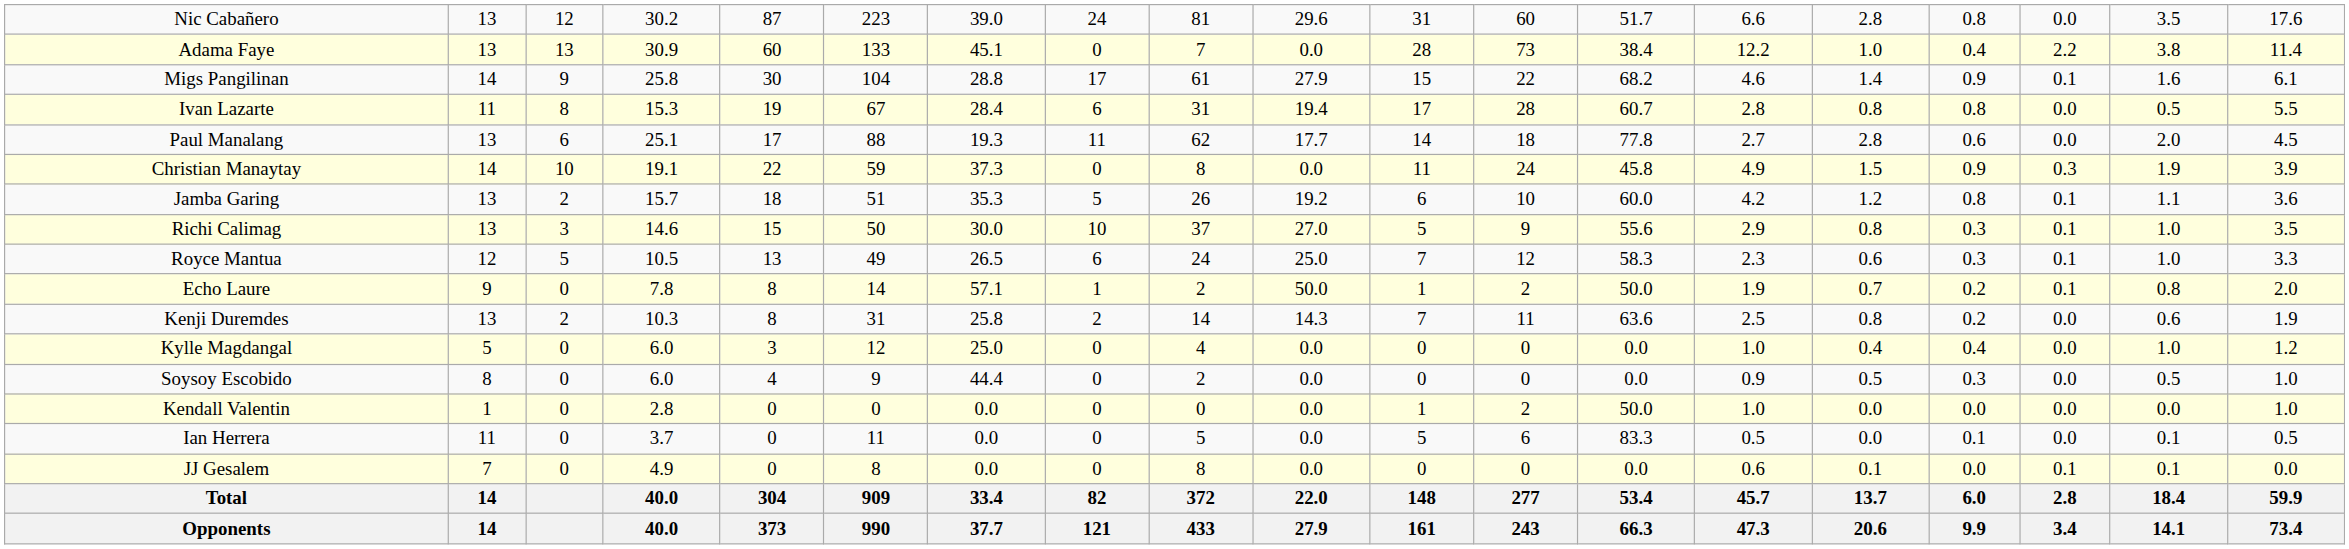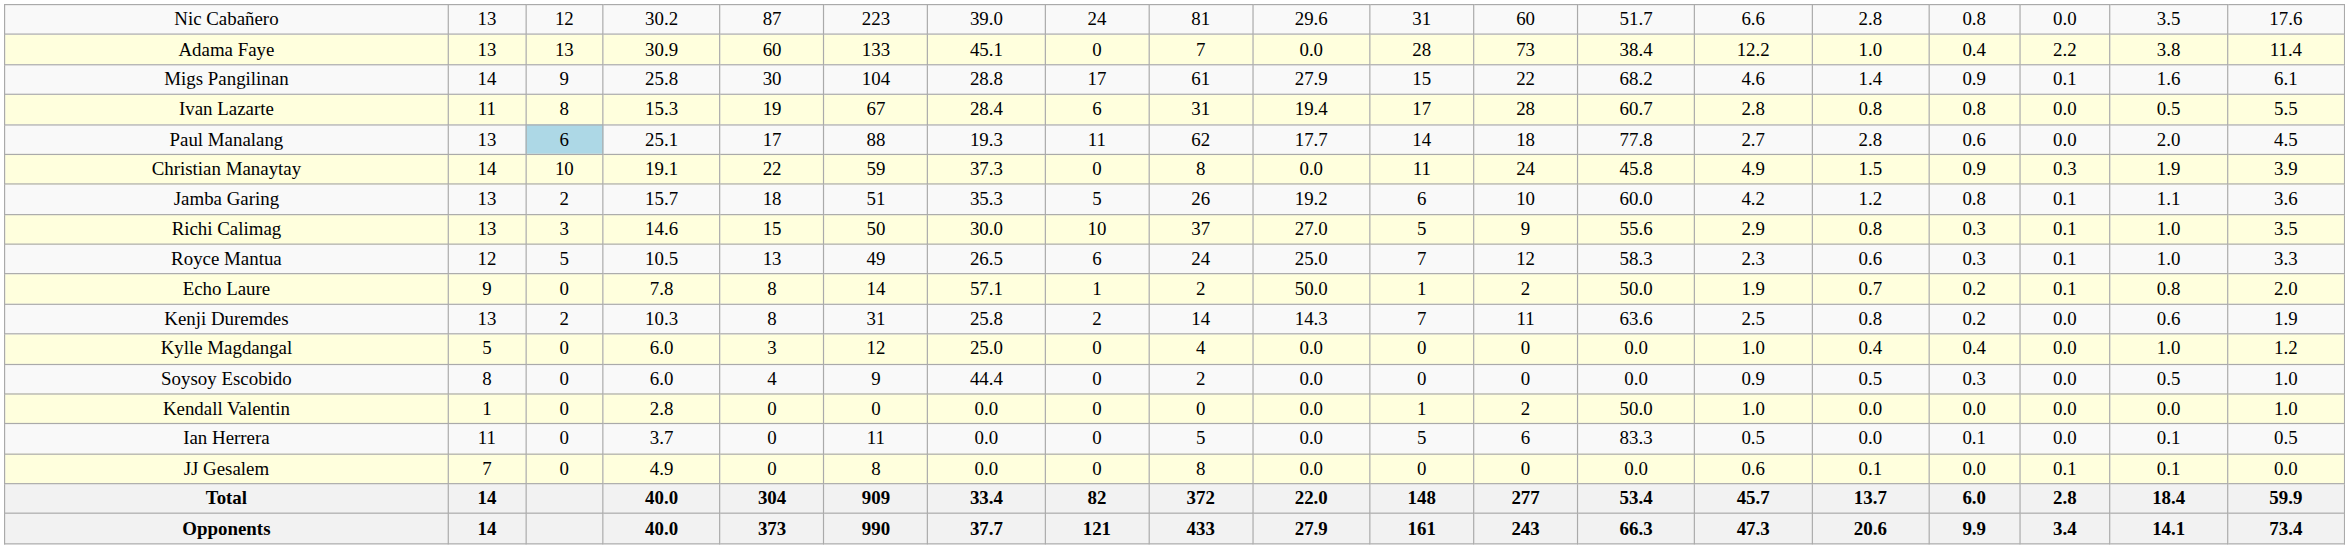(564, 139) no background -> (564, 139) lightblue background
